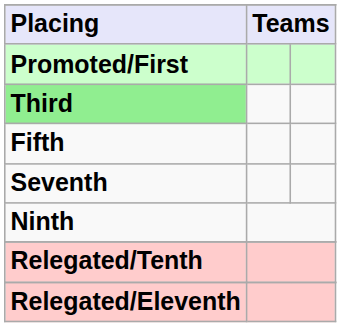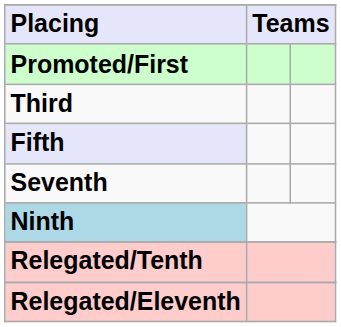(42, 103) lightgreen background -> (42, 103) no background
(38, 143) no background -> (38, 143) lavender background
(42, 222) no background -> (42, 222) lightblue background
